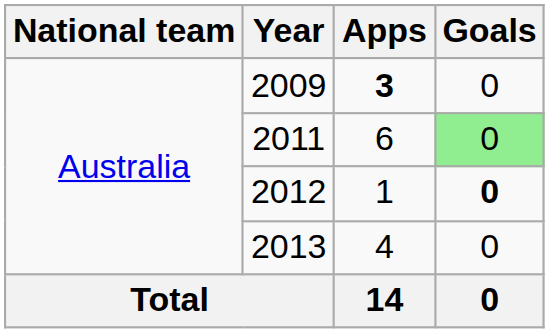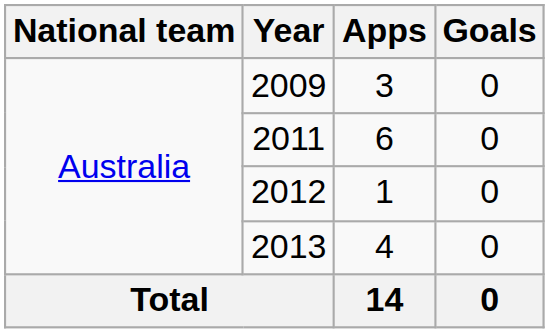(384, 85) bold -> (384, 85) normal
(490, 138) lightgreen background -> (490, 138) no background
(490, 192) bold -> (490, 192) normal
